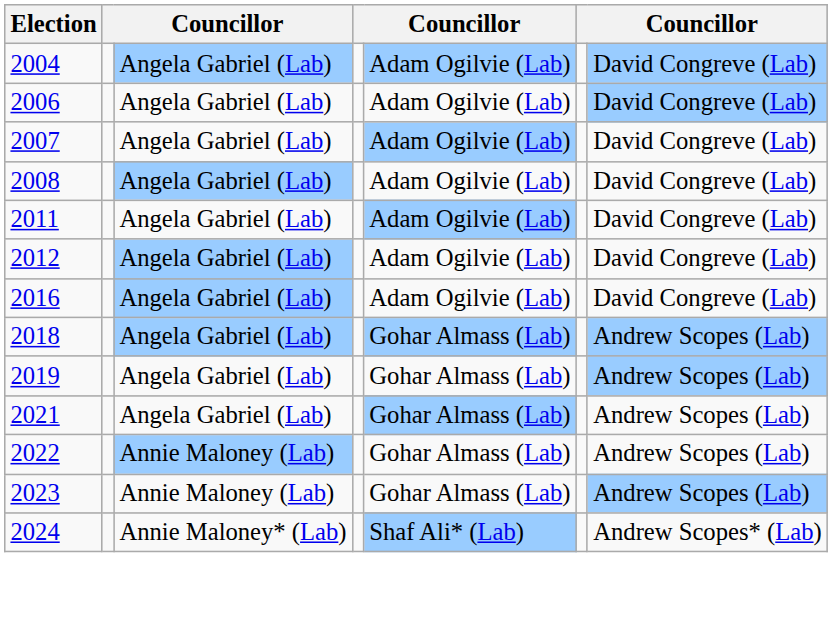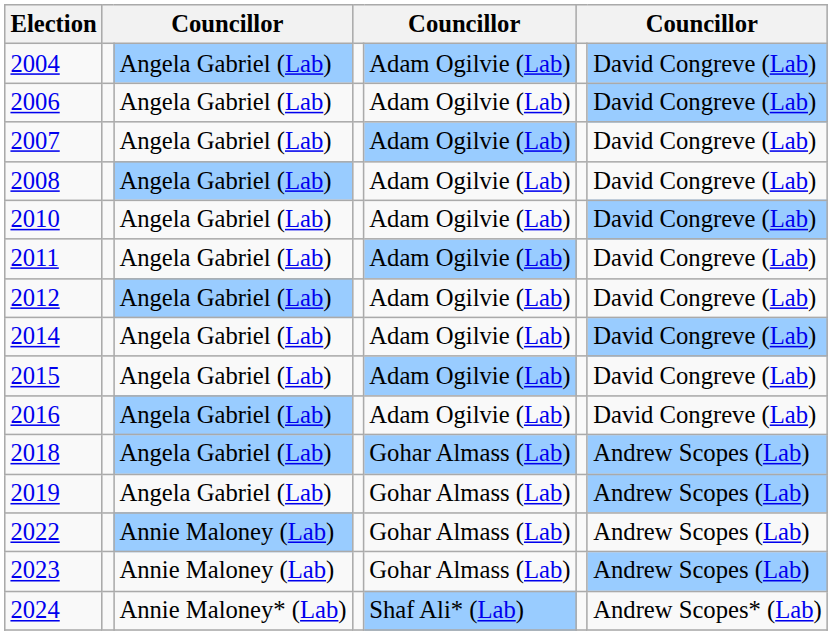+ row: (35, 219)
+ row: (35, 336)
+ row: (35, 375)
- row: (35, 414)
